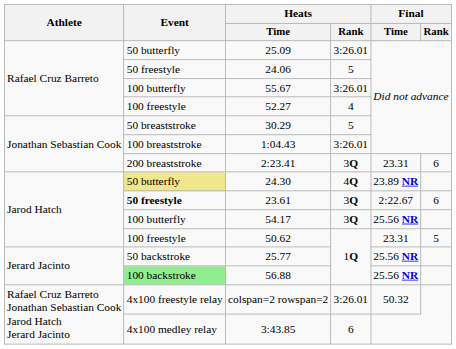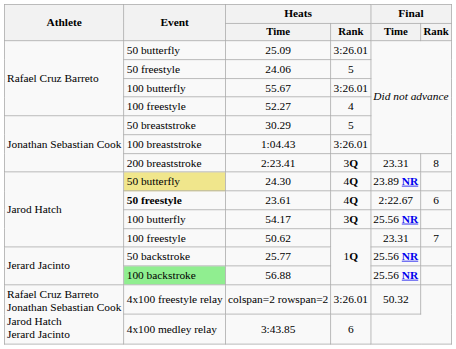(436, 163) 6 -> (436, 163) 8
(351, 200) 3Q -> (351, 200) 4Q
(436, 238) 5 -> (436, 238) 7
